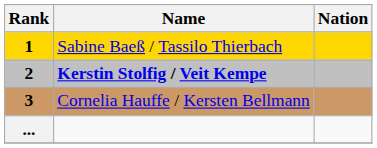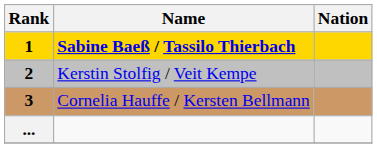(170, 45) normal -> (176, 45) bold
(162, 73) bold -> (157, 73) normal
